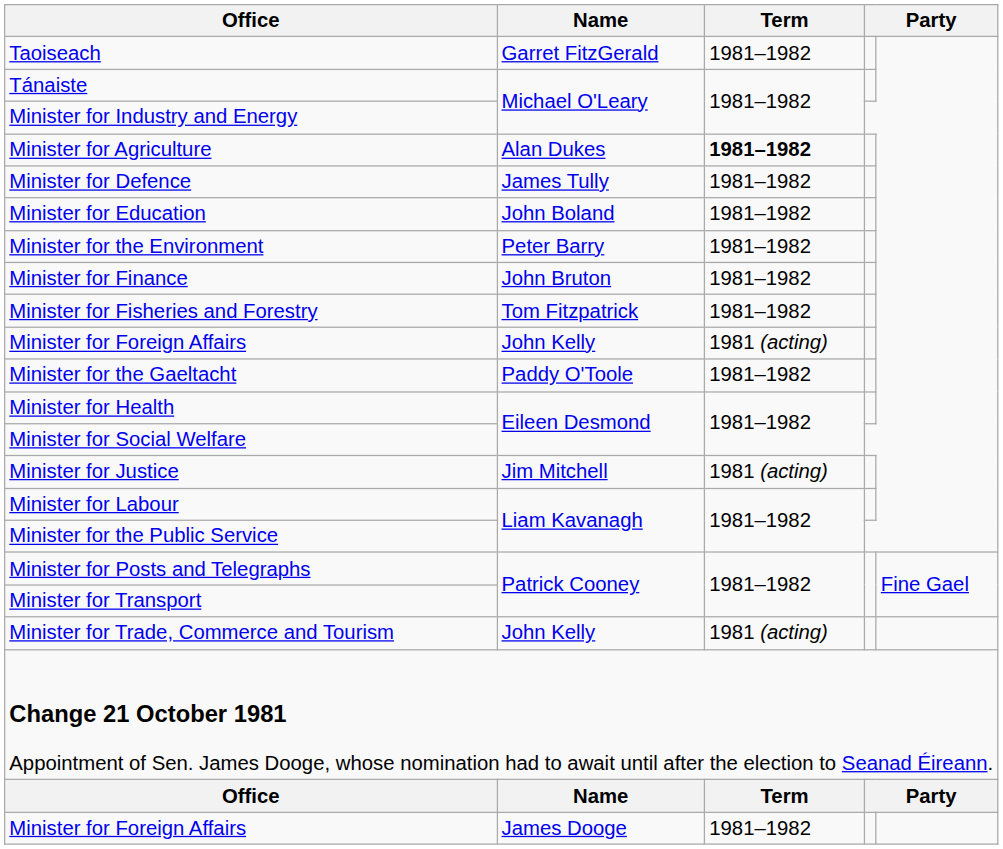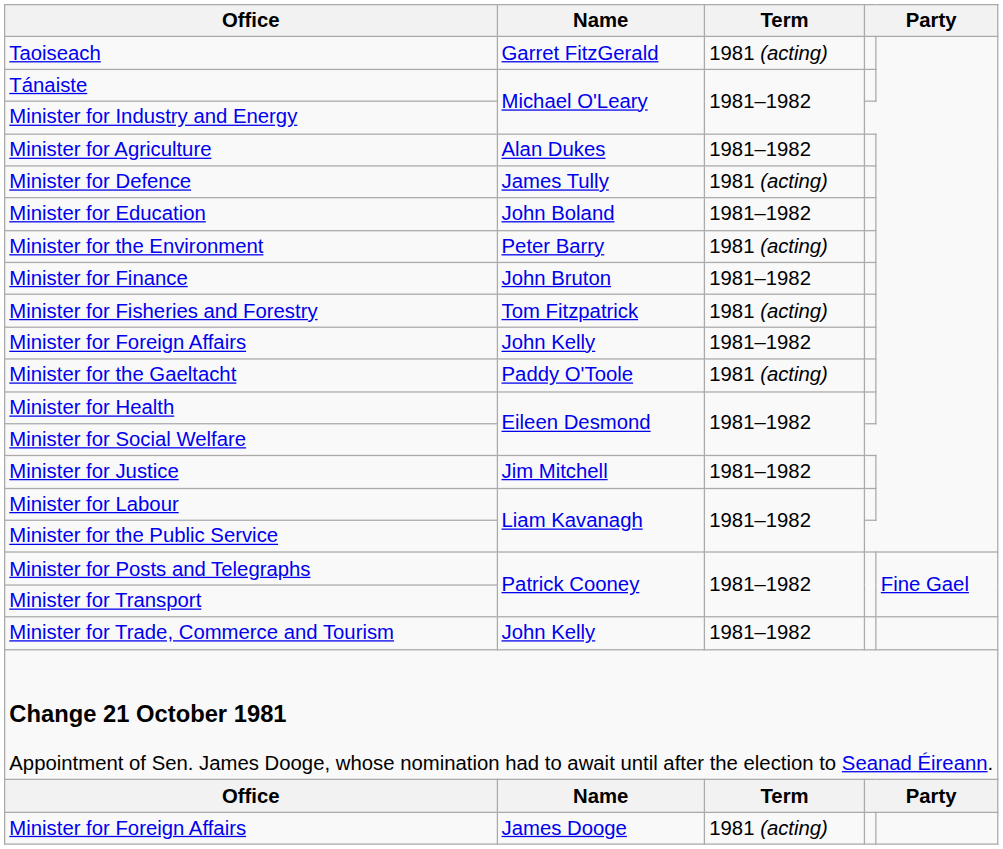(760, 52) 1981–1982 -> (769, 52) 1981 (acting)
(760, 149) bold -> (760, 149) normal
(760, 181) 1981–1982 -> (769, 181) 1981 (acting)
(760, 246) 1981–1982 -> (769, 246) 1981 (acting)
(760, 310) 1981–1982 -> (769, 310) 1981 (acting)
(769, 342) 1981 (acting) -> (760, 342) 1981–1982
(760, 375) 1981–1982 -> (769, 375) 1981 (acting)
(769, 471) 1981 (acting) -> (760, 471) 1981–1982
(769, 632) 1981 (acting) -> (760, 632) 1981–1982
(760, 827) 1981–1982 -> (769, 827) 1981 (acting)
